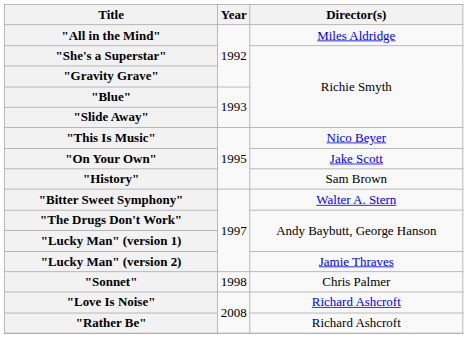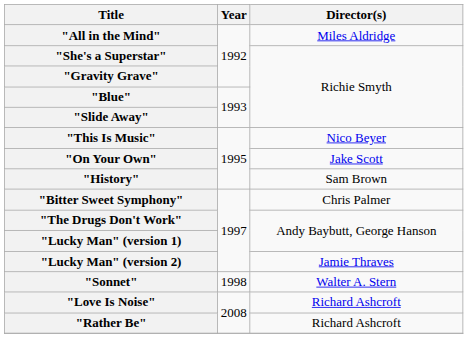(356, 199) Walter A. Stern -> (356, 199) Chris Palmer
(356, 281) Chris Palmer -> (356, 281) Walter A. Stern
